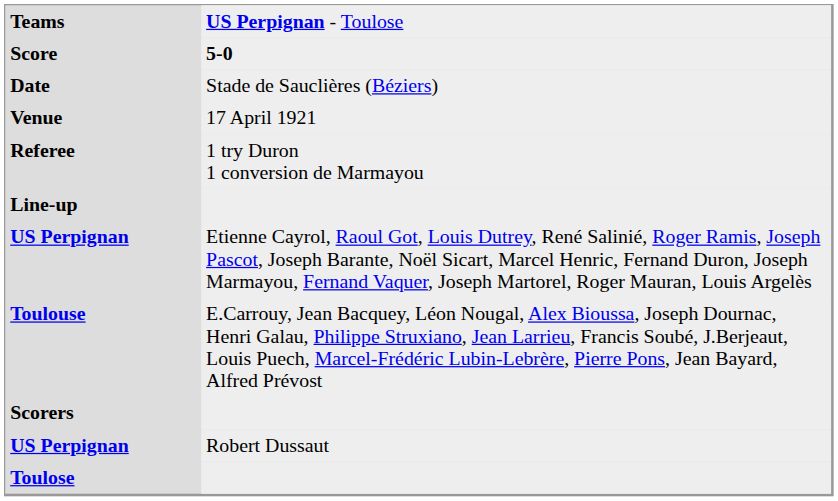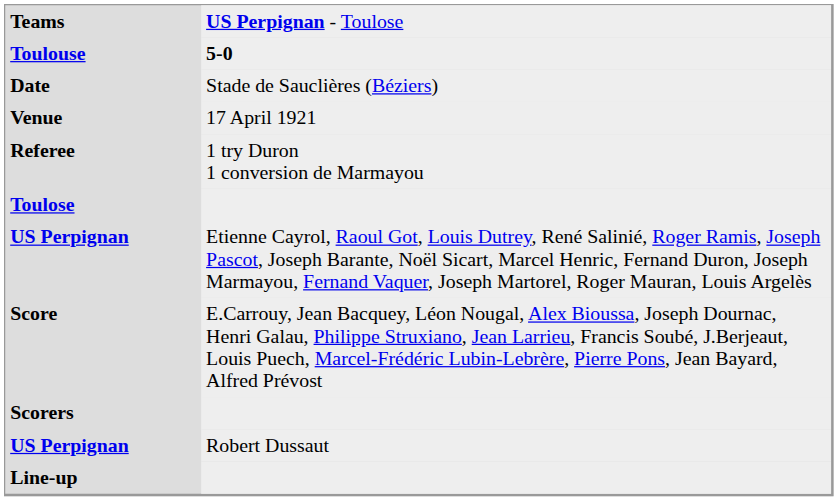(34, 53) Score -> (48, 53) Toulouse
(44, 204) Line-up -> (42, 204) Toulose
(48, 313) Toulouse -> (34, 313) Score
(42, 477) Toulose -> (44, 477) Line-up
